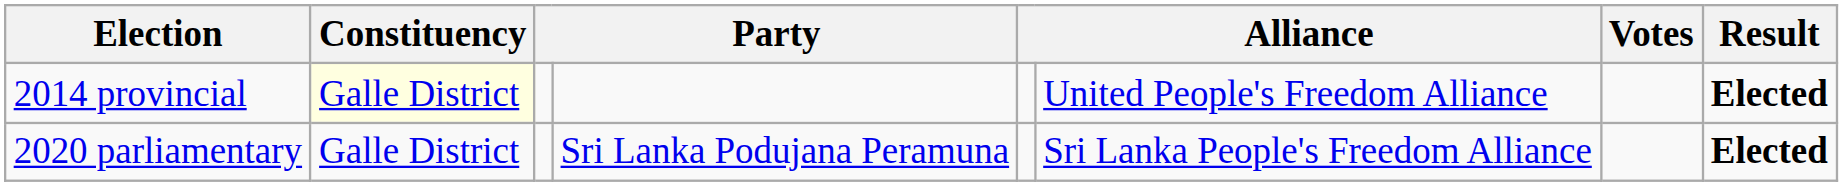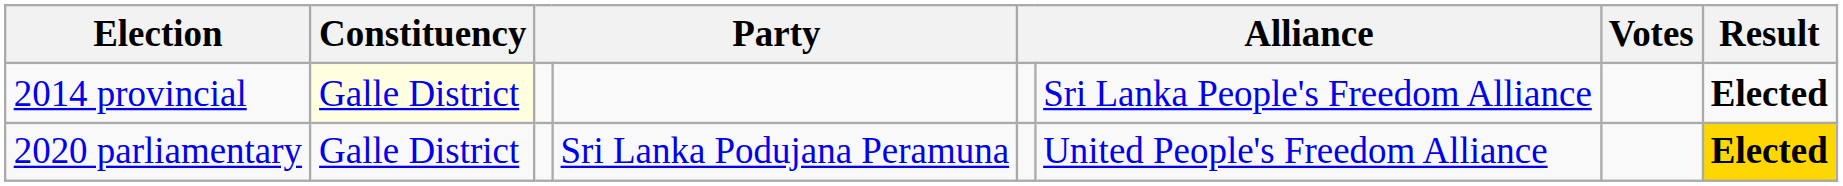(1295, 92) United People's Freedom Alliance -> (1317, 92) Sri Lanka People's Freedom Alliance
(1317, 151) Sri Lanka People's Freedom Alliance -> (1295, 151) United People's Freedom Alliance
(1769, 151) no background -> (1769, 151) gold background
